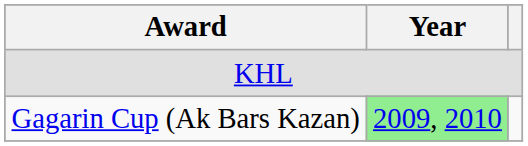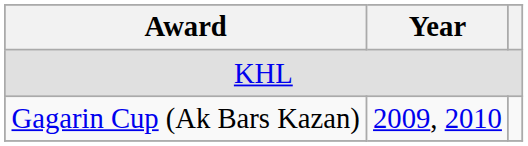(437, 118) lightgreen background -> (437, 118) no background
